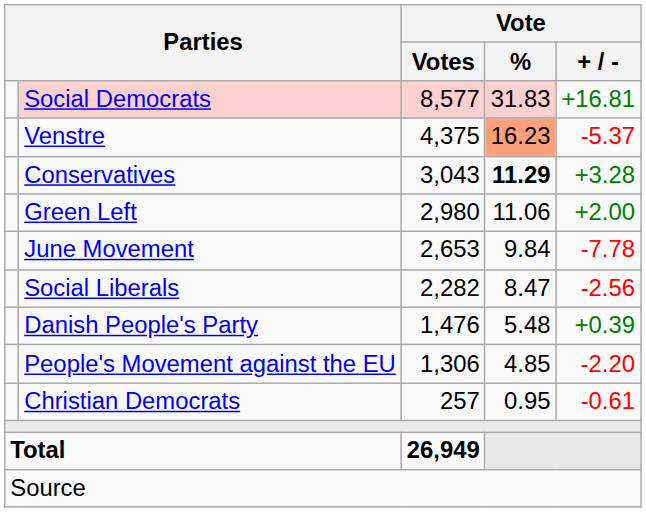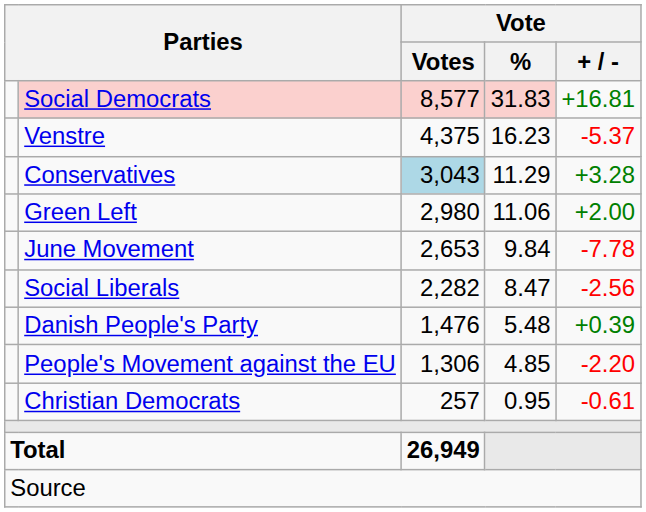(521, 136) lightsalmon background -> (521, 136) no background
(450, 174) no background -> (450, 174) lightblue background
(521, 174) bold -> (521, 174) normal
